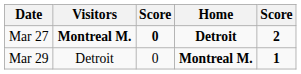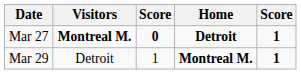(276, 36) 2 -> (276, 36) 1
(155, 58) 0 -> (155, 58) 1
